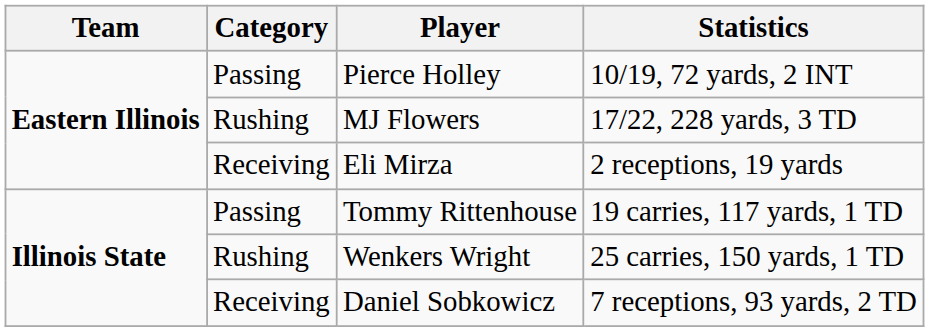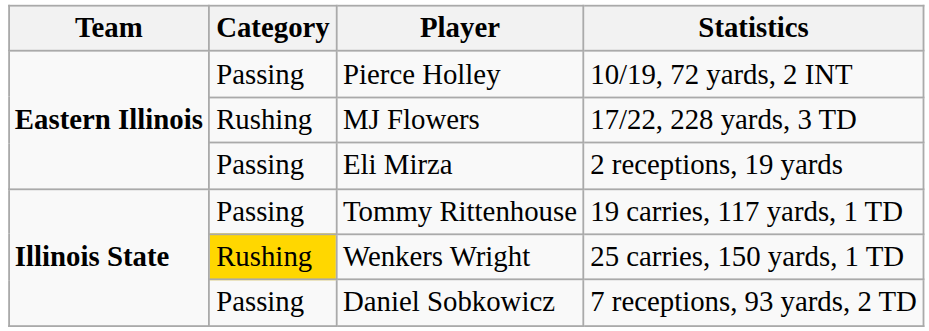(271, 165) Receiving -> (260, 165) Passing
(261, 256) no background -> (264, 256) gold background
(271, 302) Receiving -> (260, 302) Passing
